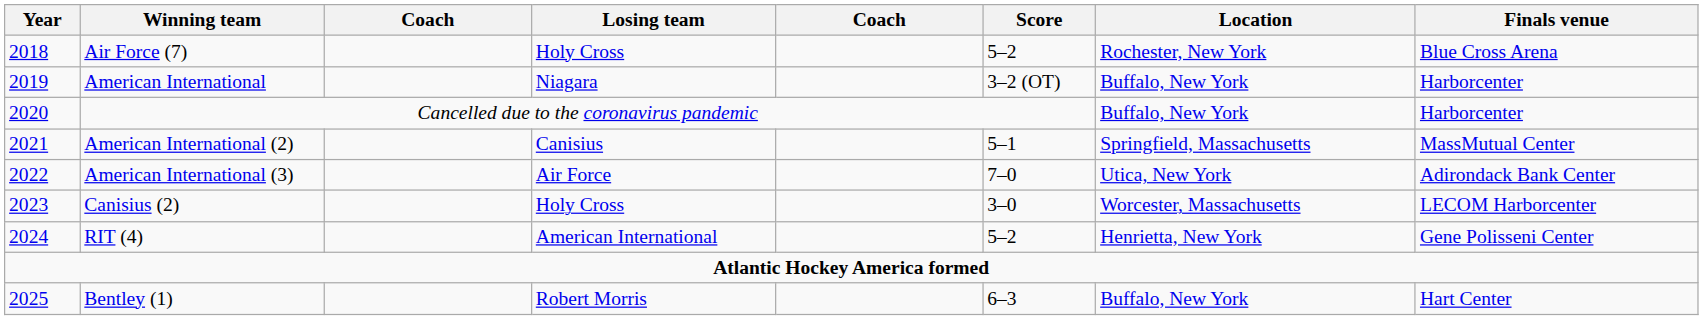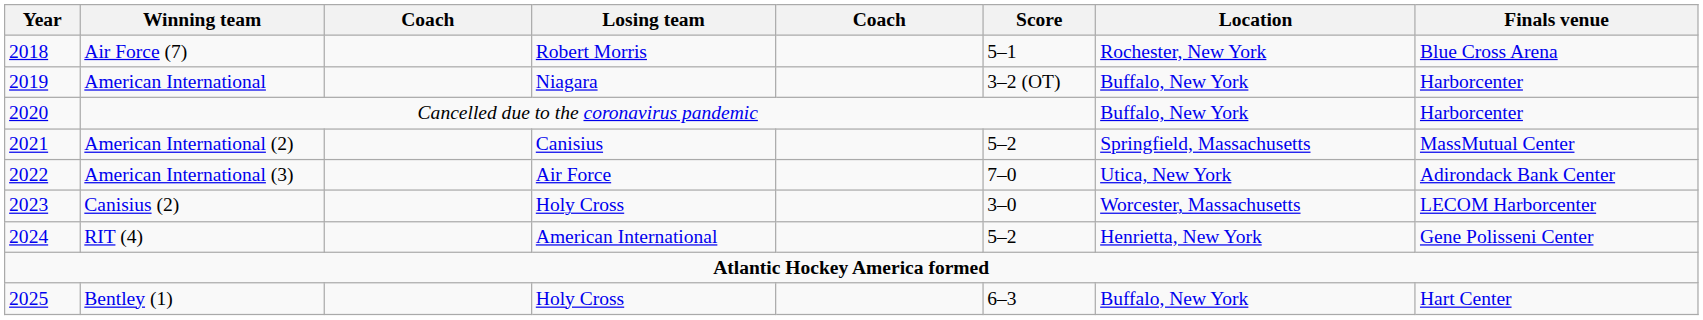(580, 50) Holy Cross -> (591, 50) Robert Morris
(1002, 50) 5–2 -> (1002, 50) 5–1
(1002, 143) 5–1 -> (1002, 143) 5–2
(591, 298) Robert Morris -> (580, 298) Holy Cross
